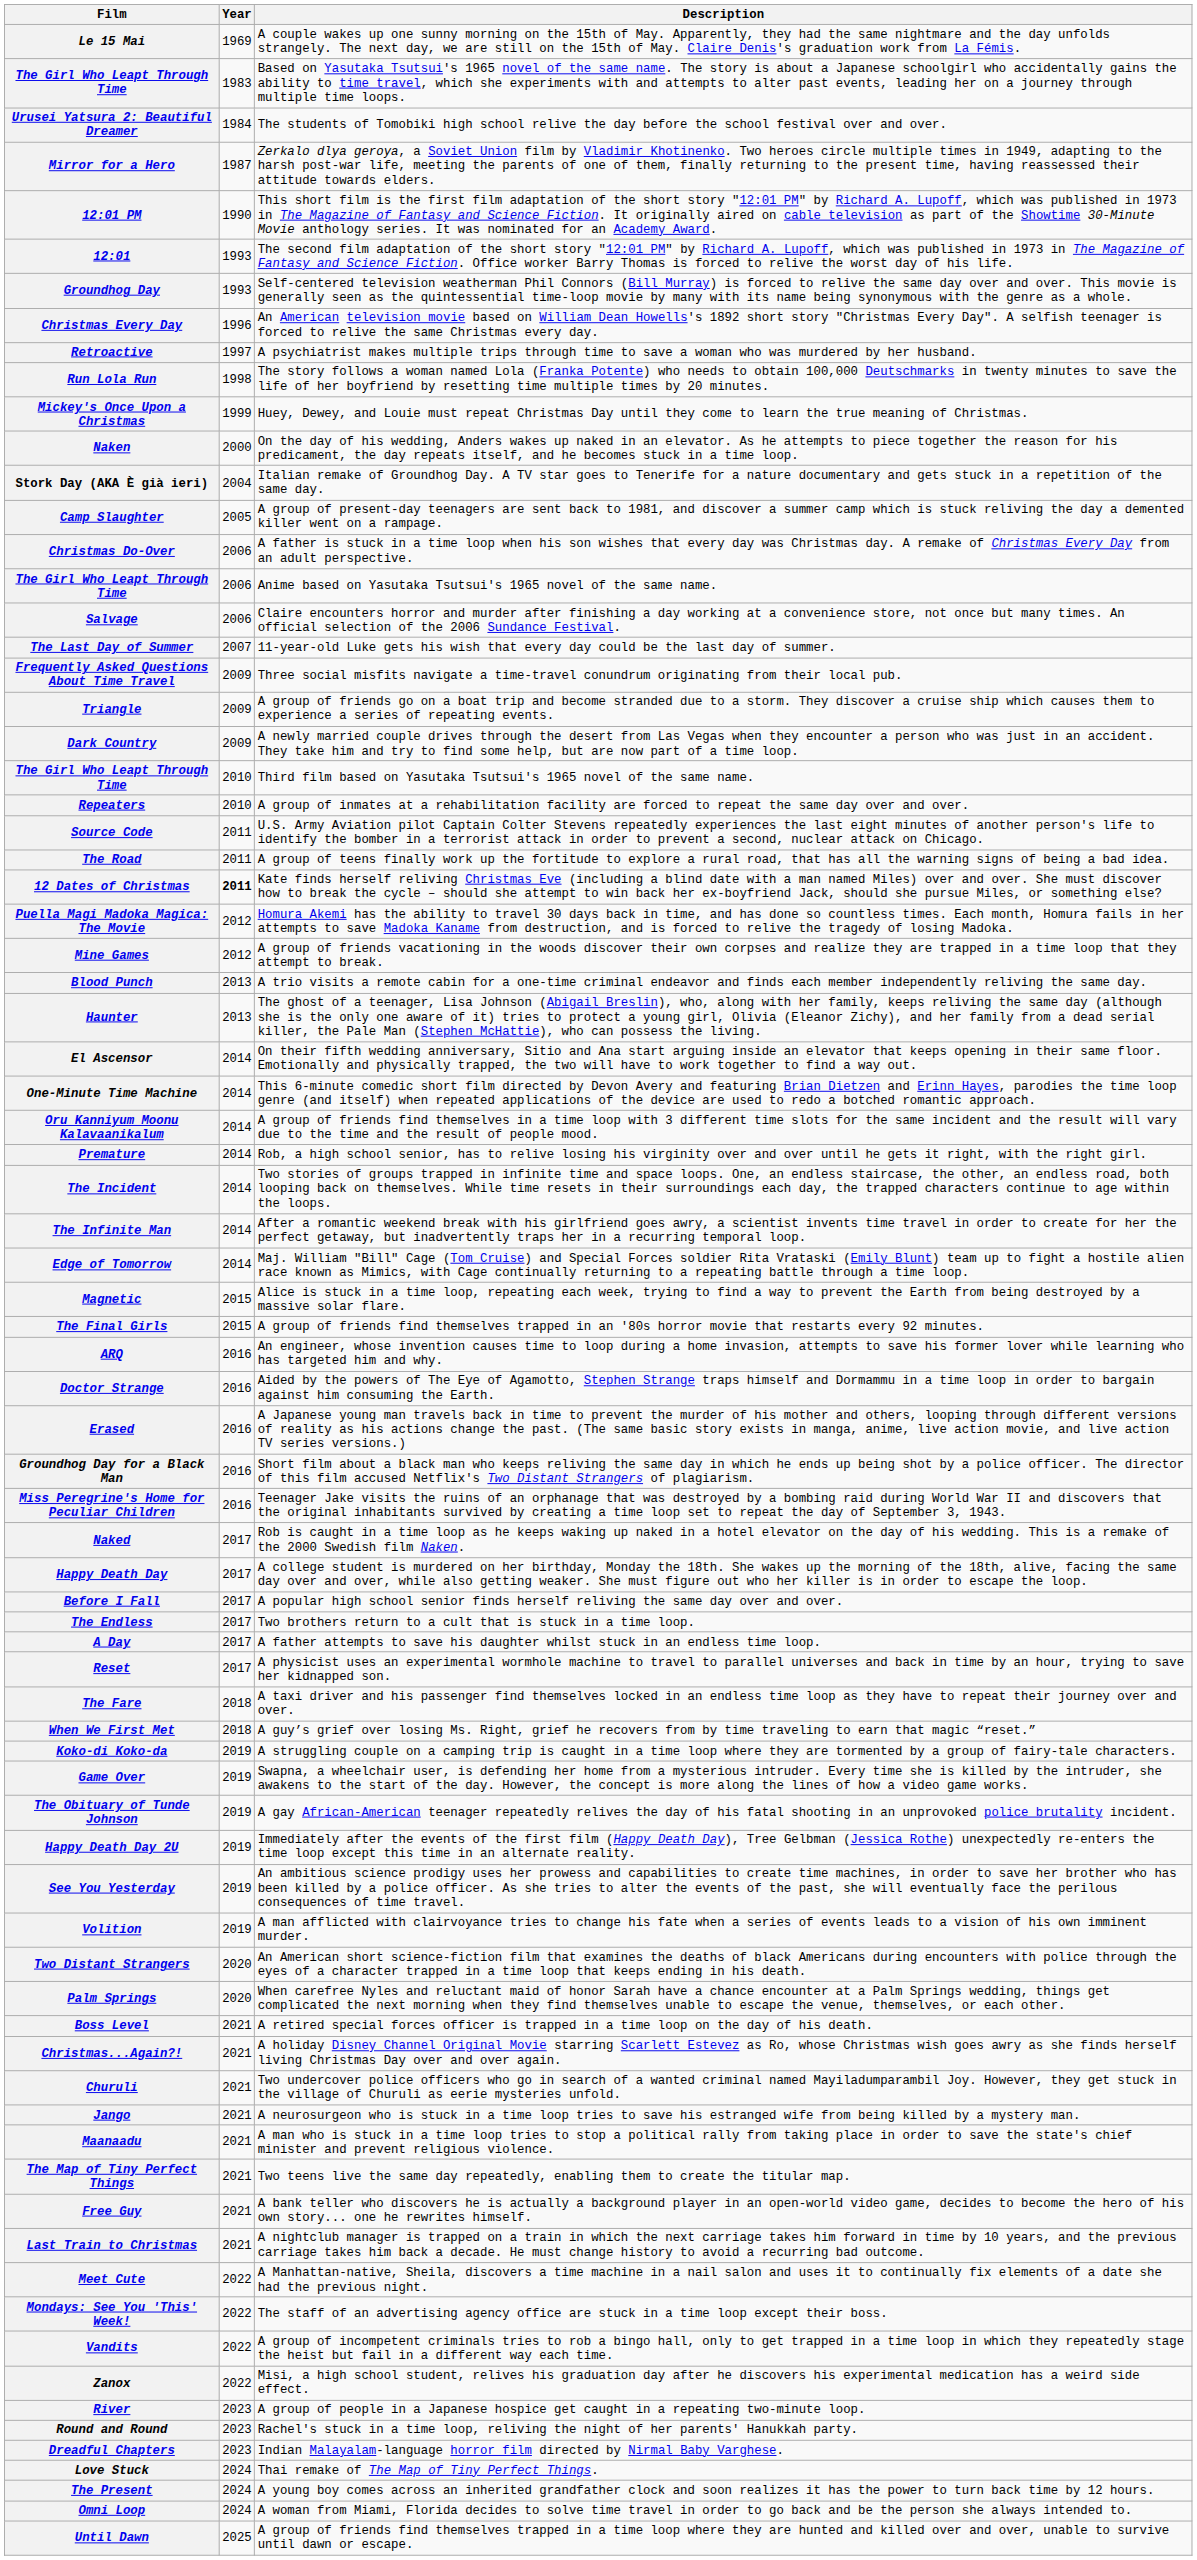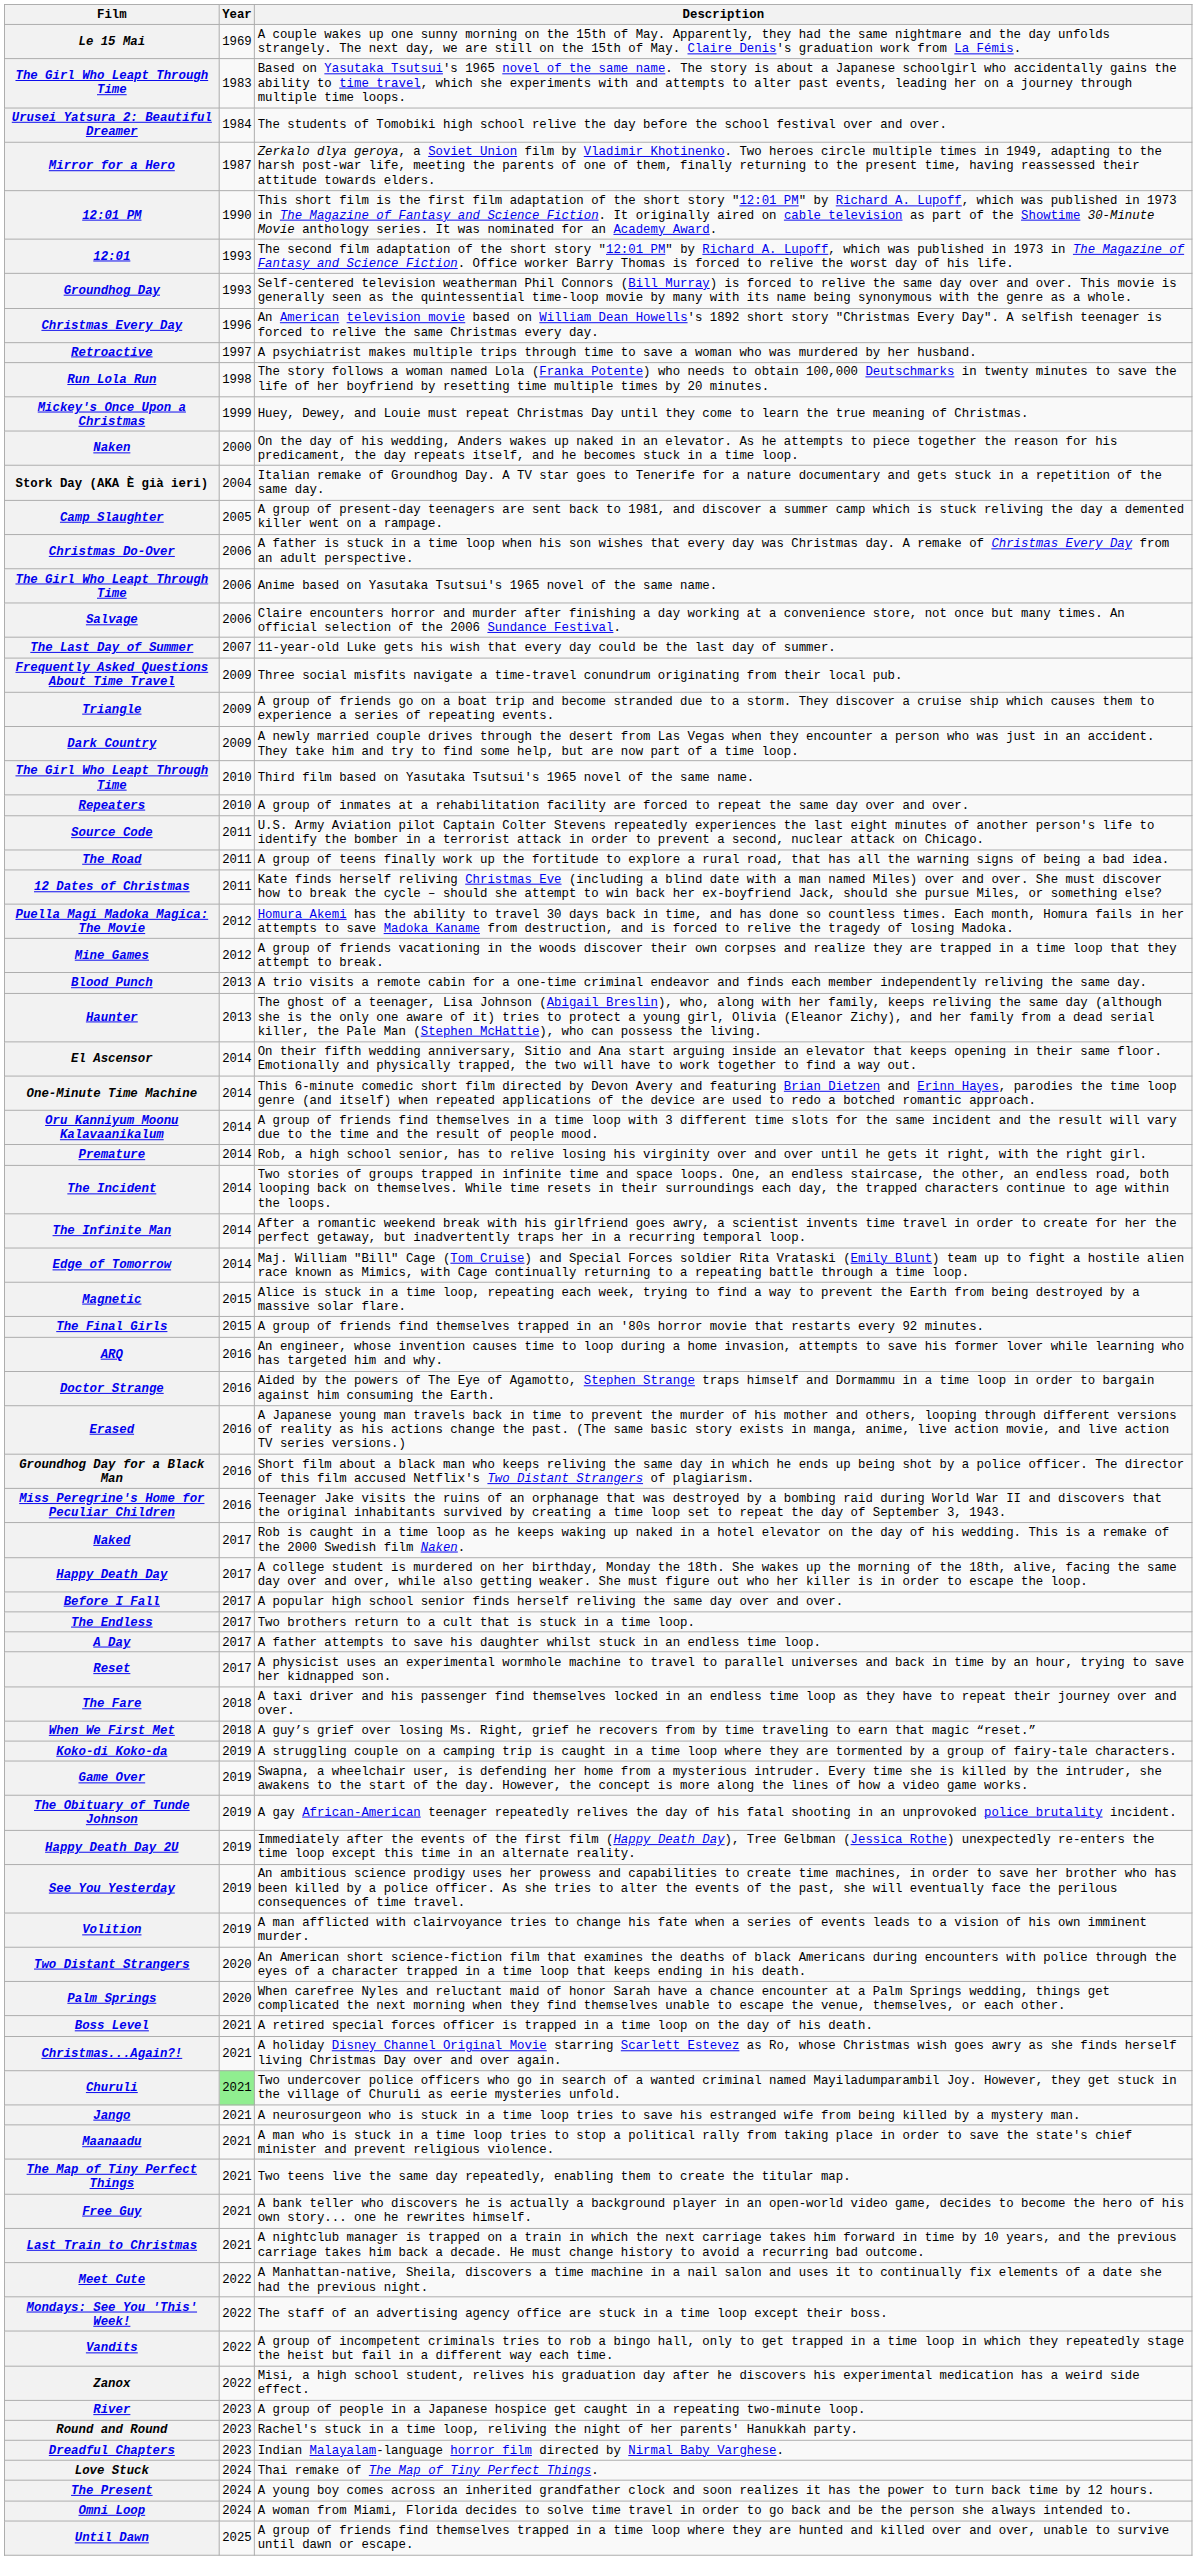(237, 887) bold -> (237, 887) normal
(237, 2088) no background -> (237, 2088) lightgreen background
